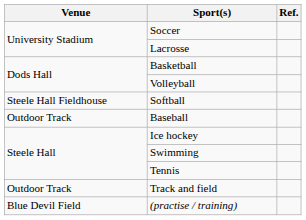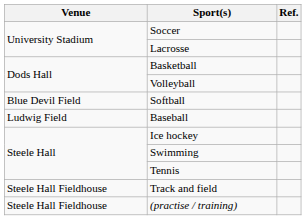(57, 100) Steele Hall Fieldhouse -> (44, 100) Blue Devil Field
(39, 118) Outdoor Track -> (37, 118) Ludwig Field
(39, 188) Outdoor Track -> (57, 188) Steele Hall Fieldhouse
(44, 205) Blue Devil Field -> (57, 205) Steele Hall Fieldhouse
